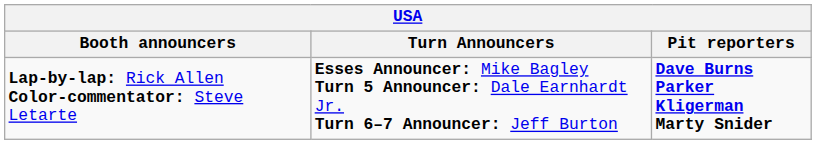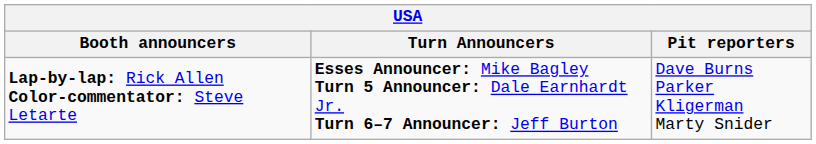(714, 99) bold -> (714, 99) normal
